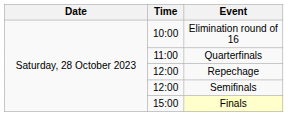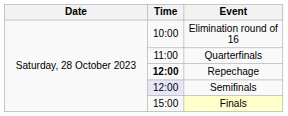(166, 71) normal -> (166, 71) bold
(166, 87) no background -> (166, 87) lavender background
